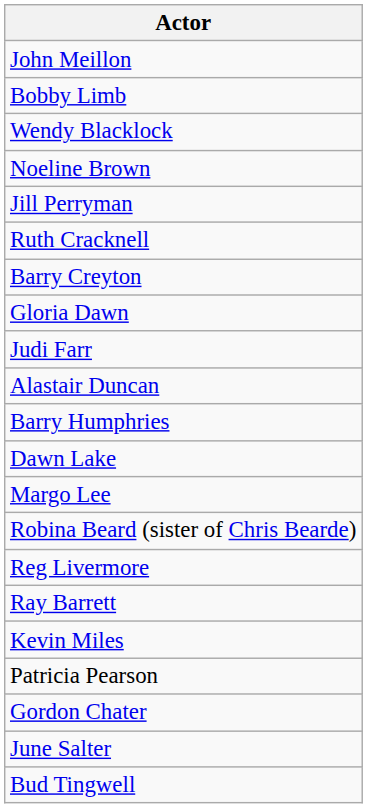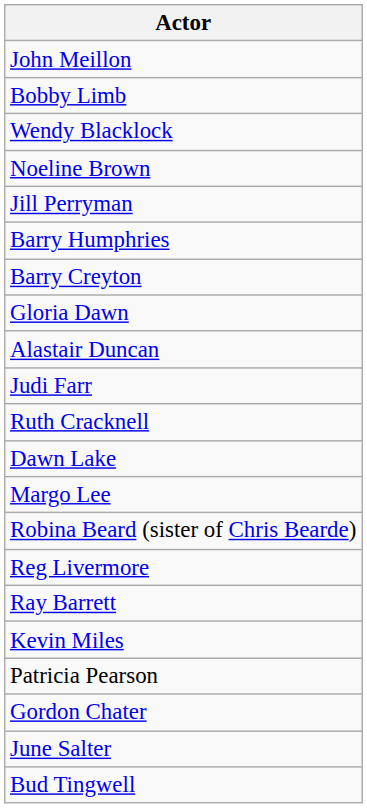(80, 240) Ruth Cracknell -> (90, 240) Barry Humphries
(51, 349) Judi Farr -> (85, 349) Alastair Duncan
(85, 385) Alastair Duncan -> (51, 385) Judi Farr
(90, 421) Barry Humphries -> (80, 421) Ruth Cracknell
